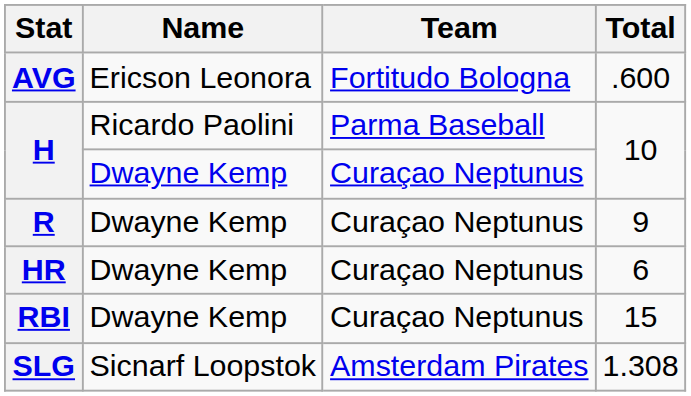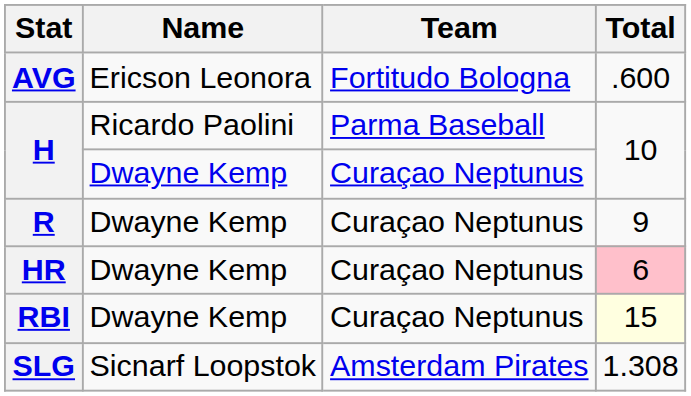(641, 269) no background -> (641, 269) pink background
(641, 317) no background -> (641, 317) lightyellow background
